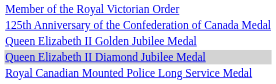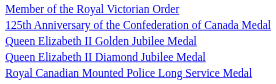(105, 57) lightgrey background -> (105, 57) no background
